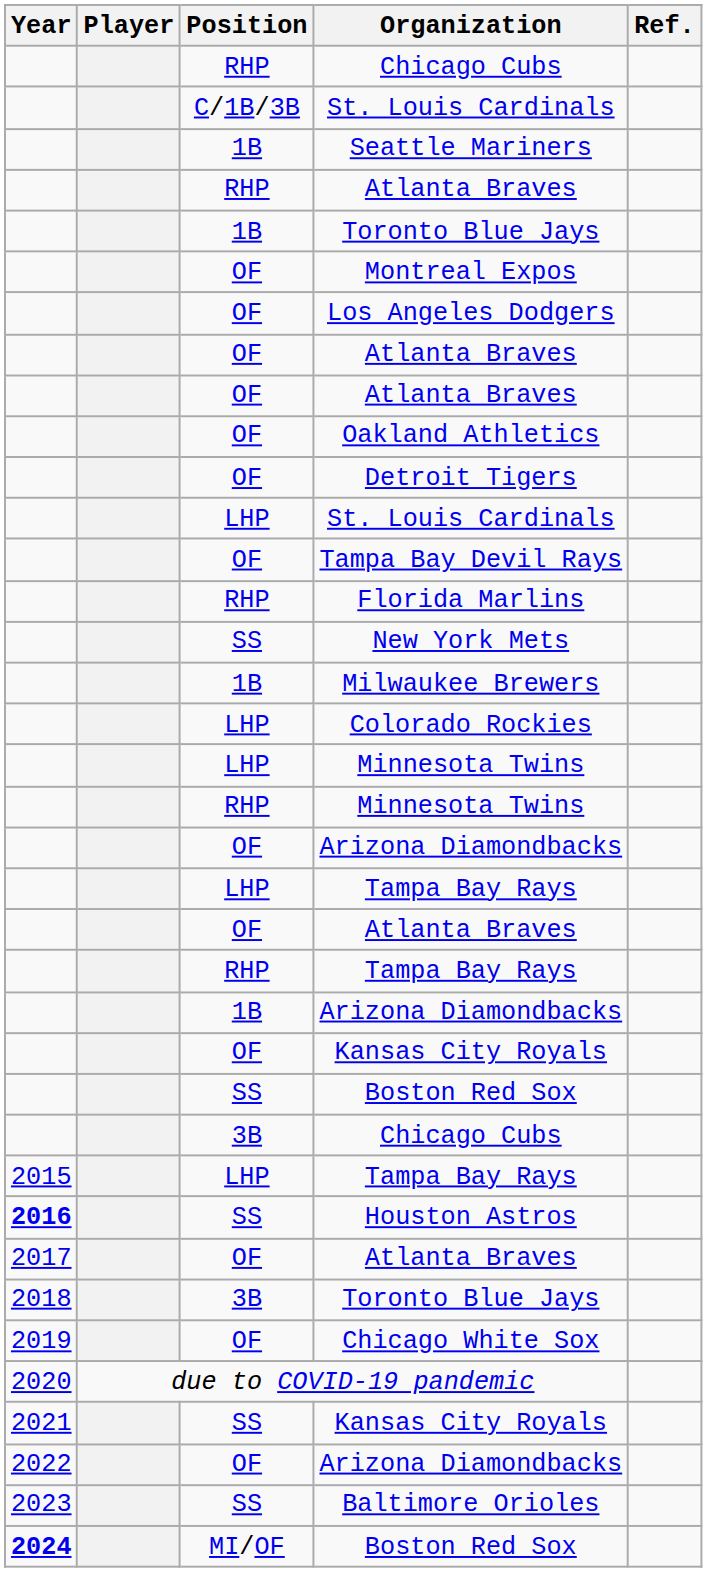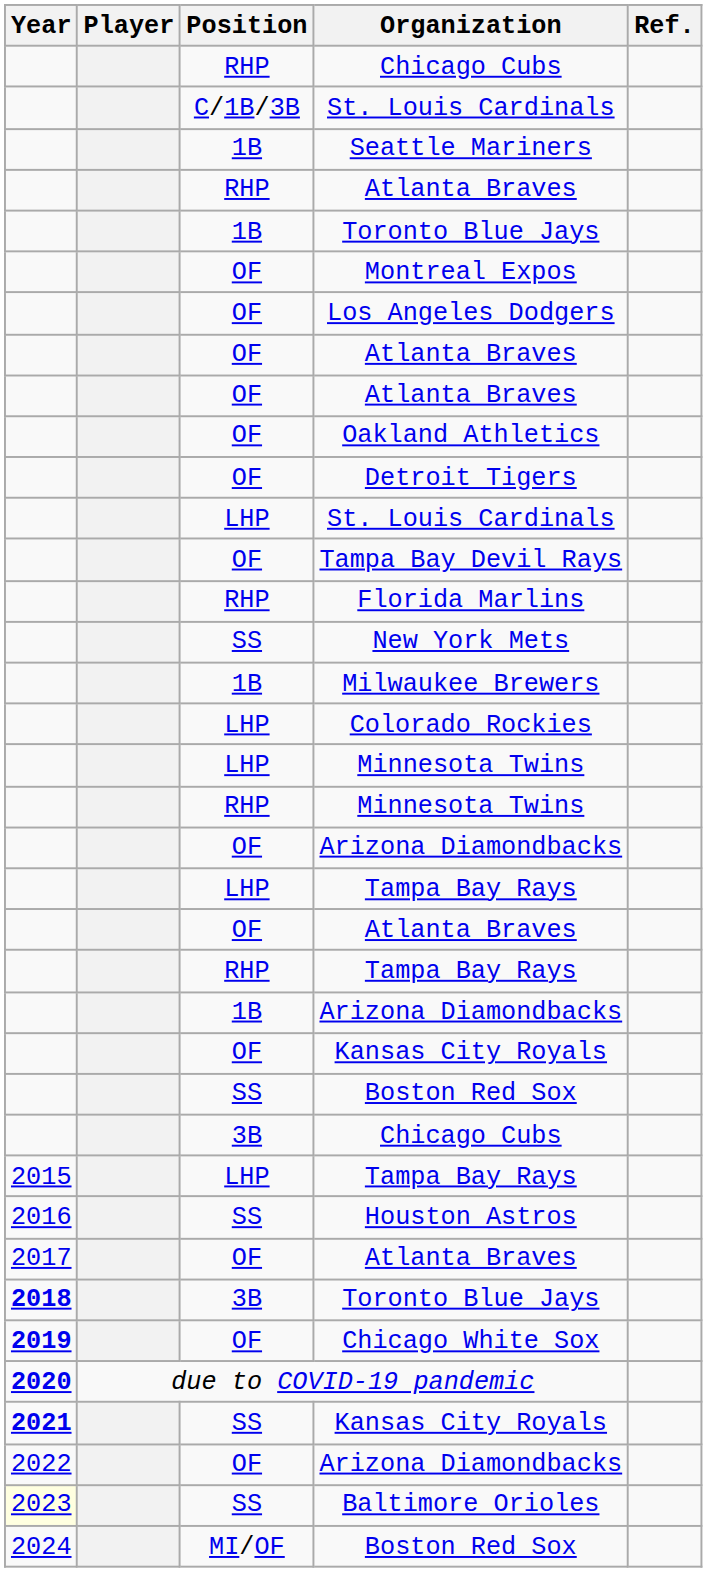(41, 1218) bold -> (41, 1218) normal
(41, 1300) normal -> (41, 1300) bold
(41, 1341) normal -> (41, 1341) bold
(41, 1382) normal -> (41, 1382) bold
(41, 1423) normal -> (41, 1423) bold
(41, 1505) no background -> (41, 1505) lightyellow background
(41, 1546) bold -> (41, 1546) normal
